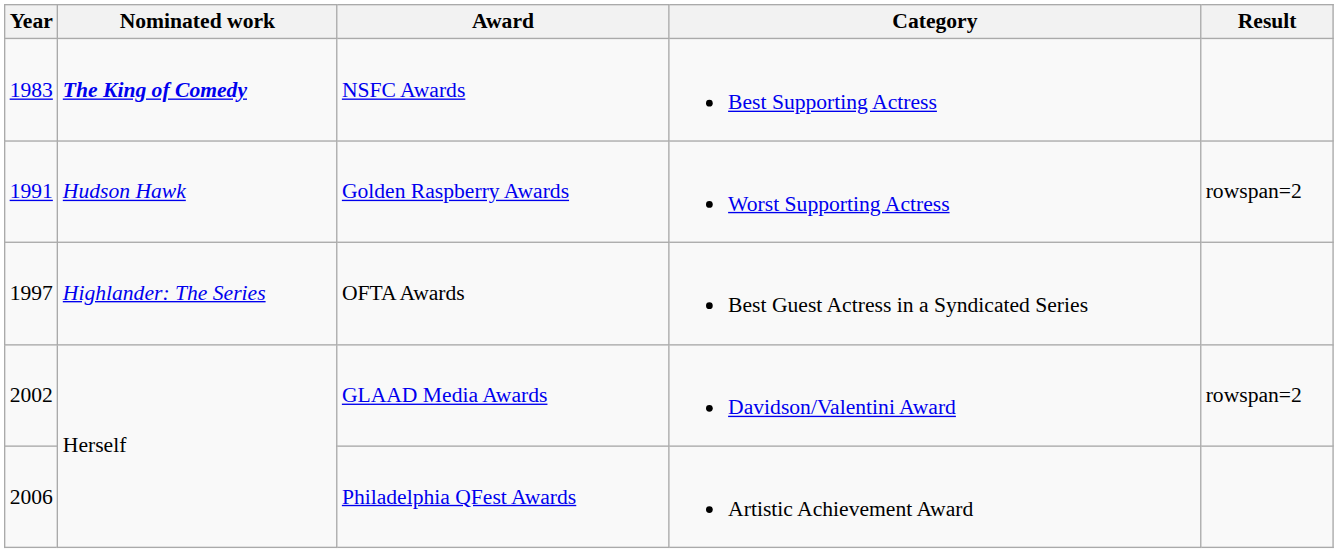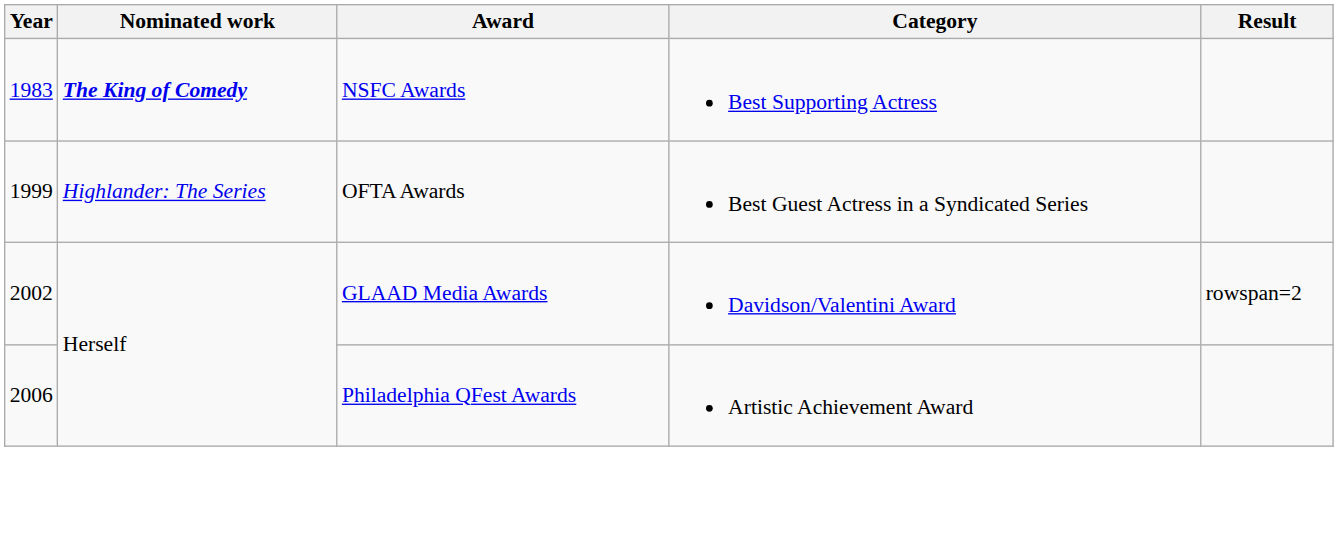- row: (455, 191)
(31, 293) 1997 -> (31, 191) 1999
